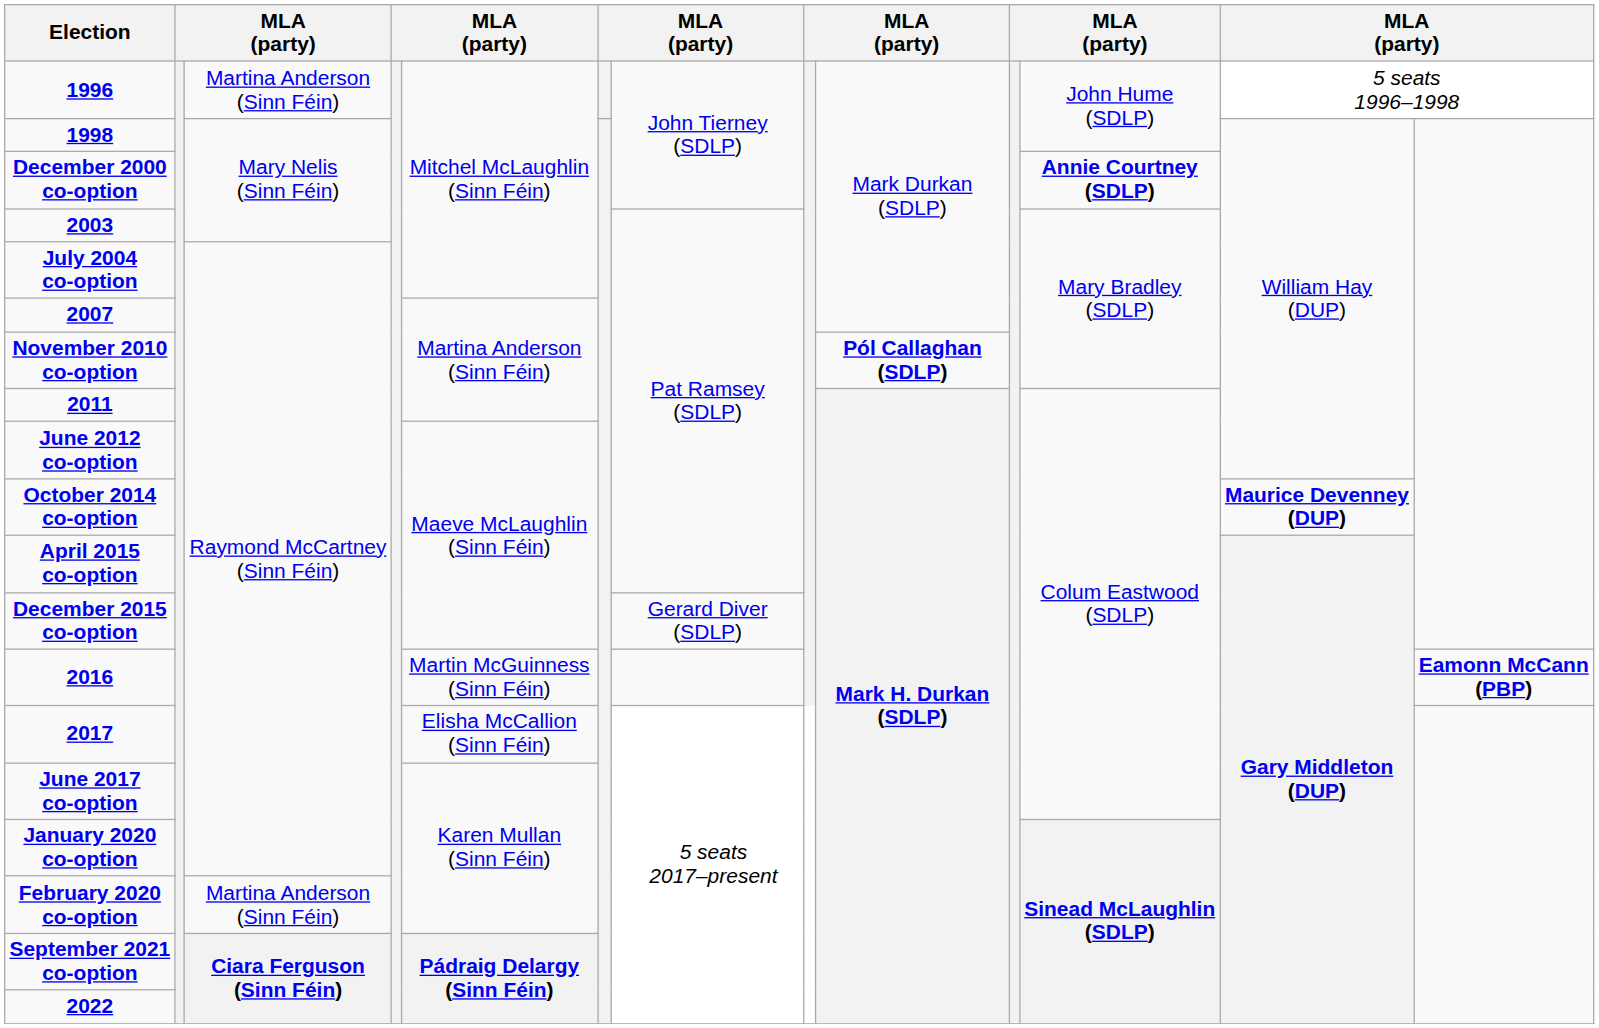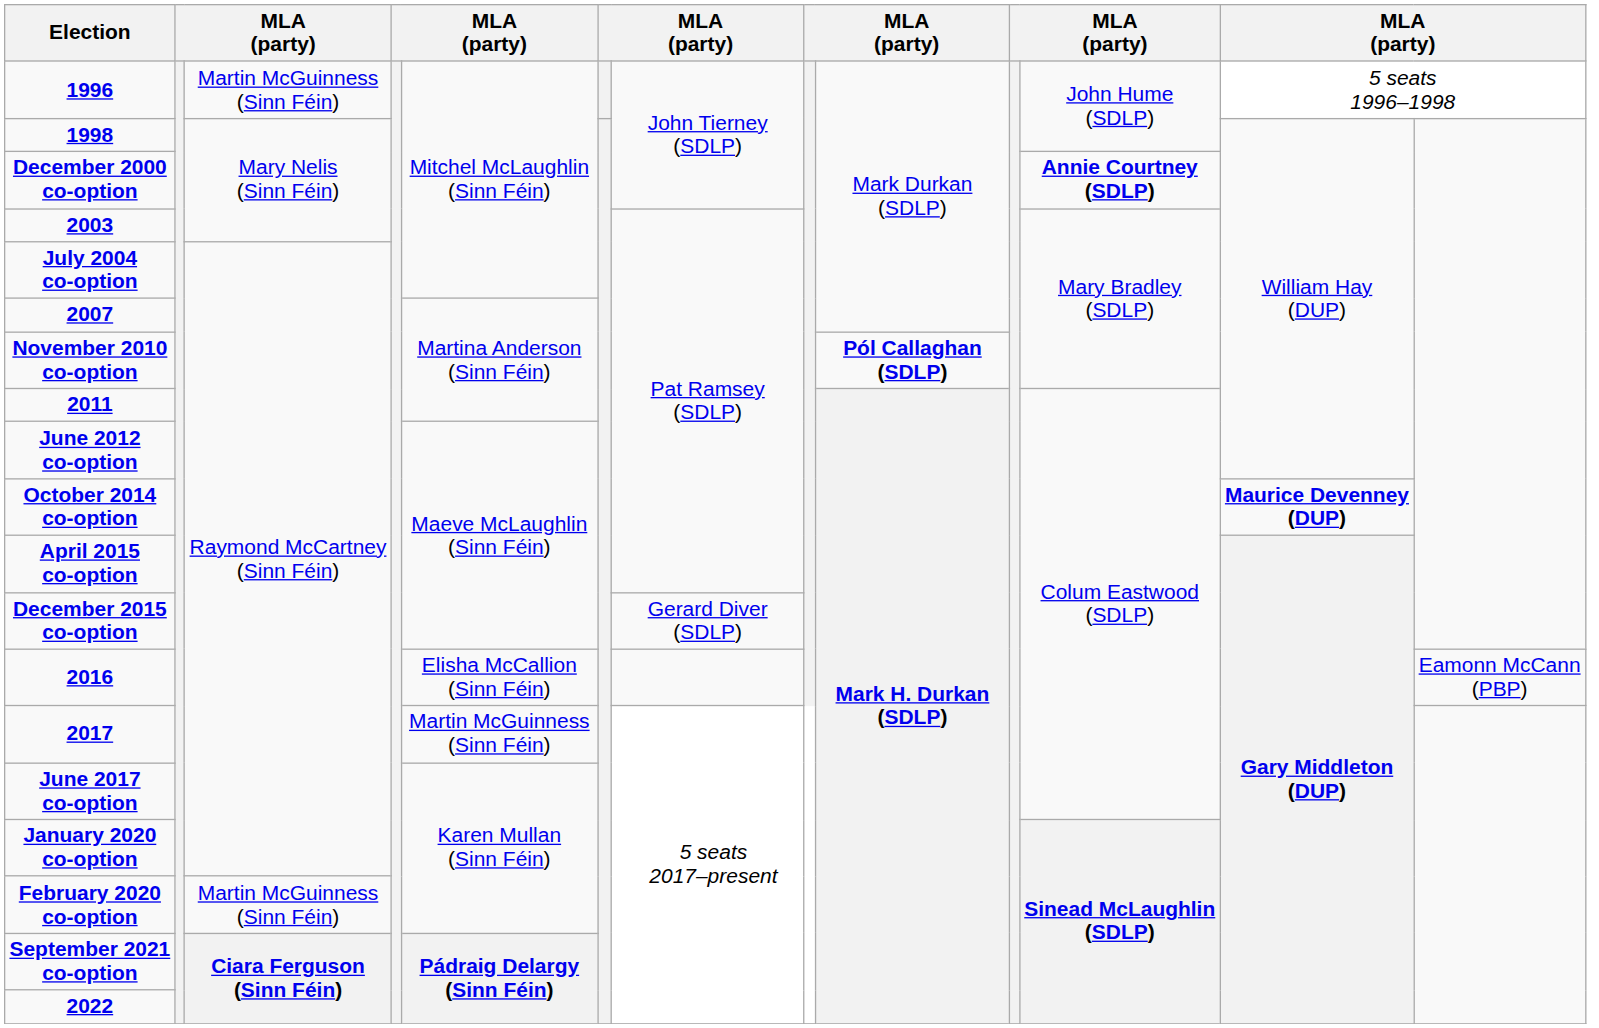(288, 89) Martina Anderson (Sinn Féin) -> (288, 89) Martin McGuinness (Sinn Féin)
(499, 677) Martin McGuinness (Sinn Féin) -> (499, 677) Elisha McCallion (Sinn Féin)
(1504, 677) bold -> (1500, 677) normal
(499, 734) Elisha McCallion (Sinn Féin) -> (499, 734) Martin McGuinness (Sinn Féin)
(288, 904) Martina Anderson (Sinn Féin) -> (288, 904) Martin McGuinness (Sinn Féin)
